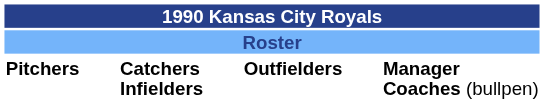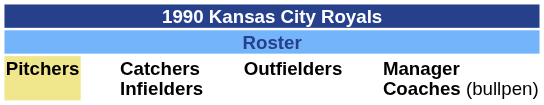(43, 68) no background -> (43, 68) khaki background
